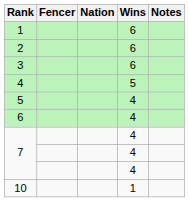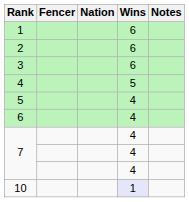(133, 188) no background -> (133, 188) lavender background
